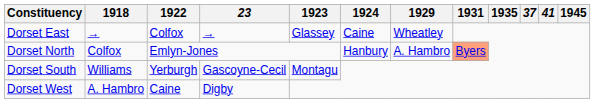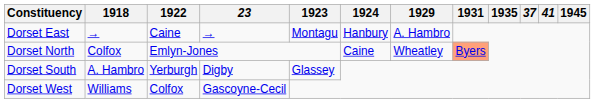(166, 32) Colfox -> (165, 32) Caine
(313, 32) Glassey -> (315, 32) Montagu
(359, 32) Caine -> (366, 32) Hanbury
(418, 32) Wheatley -> (422, 32) A. Hambro
(366, 51) Hanbury -> (359, 51) Caine
(422, 51) A. Hambro -> (418, 51) Wheatley
(110, 70) Williams -> (116, 70) A. Hambro
(244, 70) Gascoyne-Cecil -> (218, 70) Digby
(315, 70) Montagu -> (313, 70) Glassey
(116, 88) A. Hambro -> (110, 88) Williams
(165, 88) Caine -> (166, 88) Colfox
(218, 88) Digby -> (244, 88) Gascoyne-Cecil
